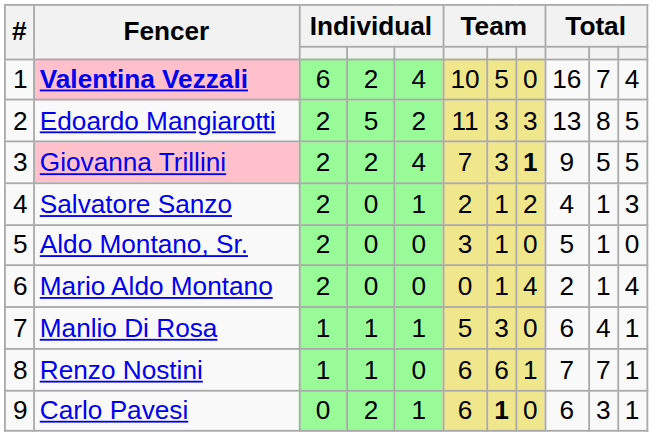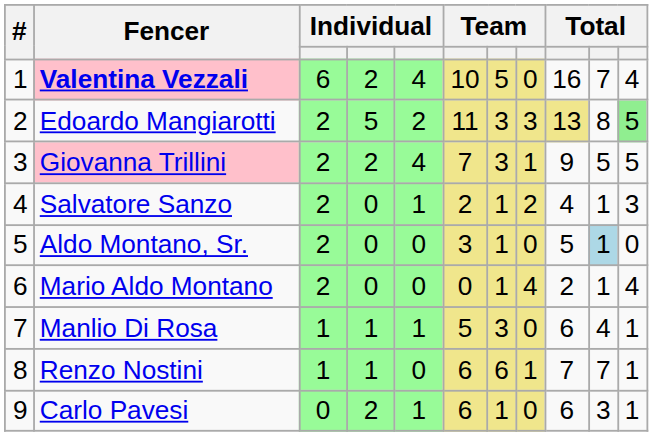(567, 121) no background -> (567, 121) khaki background
(632, 121) no background -> (632, 121) lightgreen background
(530, 163) bold -> (530, 163) normal
(603, 245) no background -> (603, 245) lightblue background
(502, 411) bold -> (502, 411) normal
